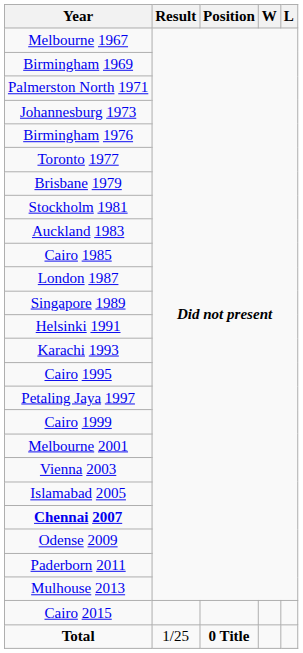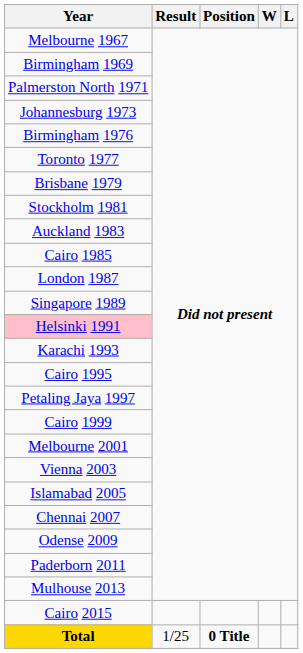(78, 326) no background -> (78, 326) pink background
(78, 517) bold -> (78, 517) normal
(78, 636) no background -> (78, 636) gold background
